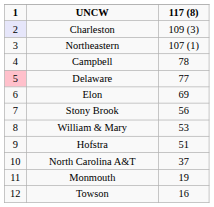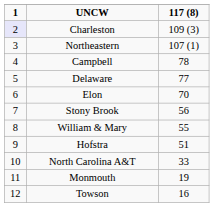(15, 78) pink background -> (15, 78) no background
(184, 95) 69 -> (184, 95) 70
(184, 128) 53 -> (184, 128) 55
(184, 161) 37 -> (184, 161) 33
